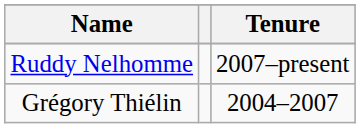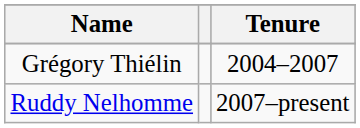rows swapped: (102, 102) <-> (102, 63)
